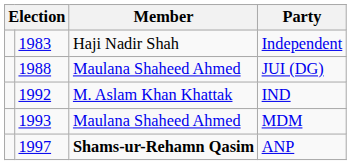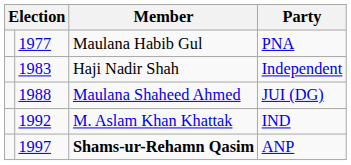+ row: (278, 43)
- row: (282, 120)
